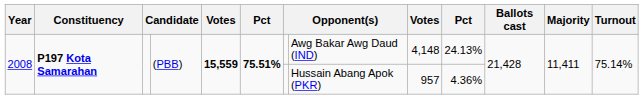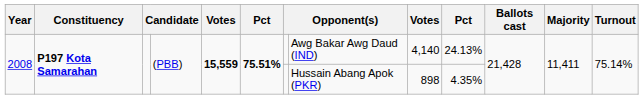(425, 49) 4,148 -> (425, 49) 4,140
(430, 79) 957 -> (430, 79) 898
(466, 79) 4.36% -> (466, 79) 4.35%
